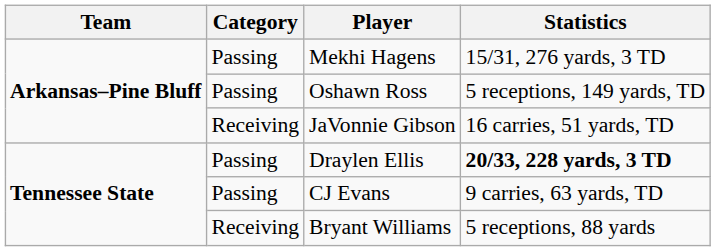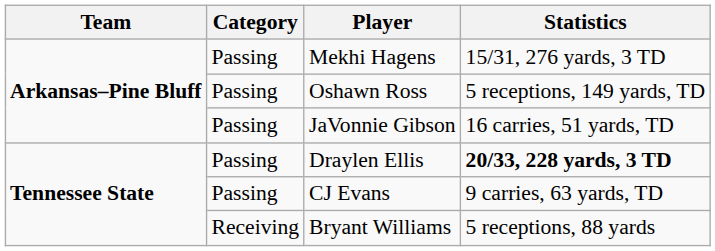(255, 124) Receiving -> (245, 124) Passing
